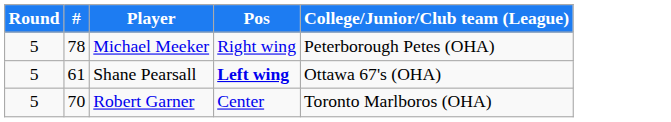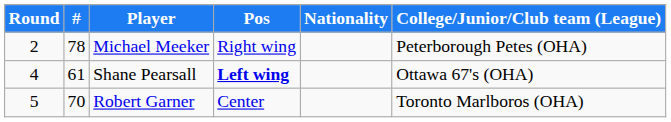+ column: (346, 18)
(34, 46) 5 -> (34, 46) 2
(34, 74) 5 -> (34, 74) 4
